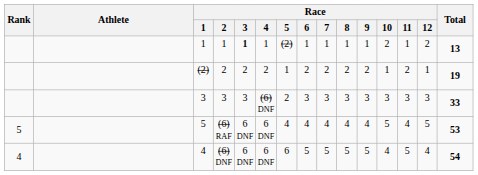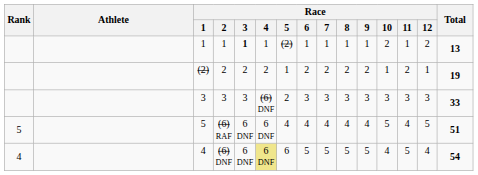(455, 130) 53 -> (455, 130) 51
(266, 156) no background -> (266, 156) khaki background
